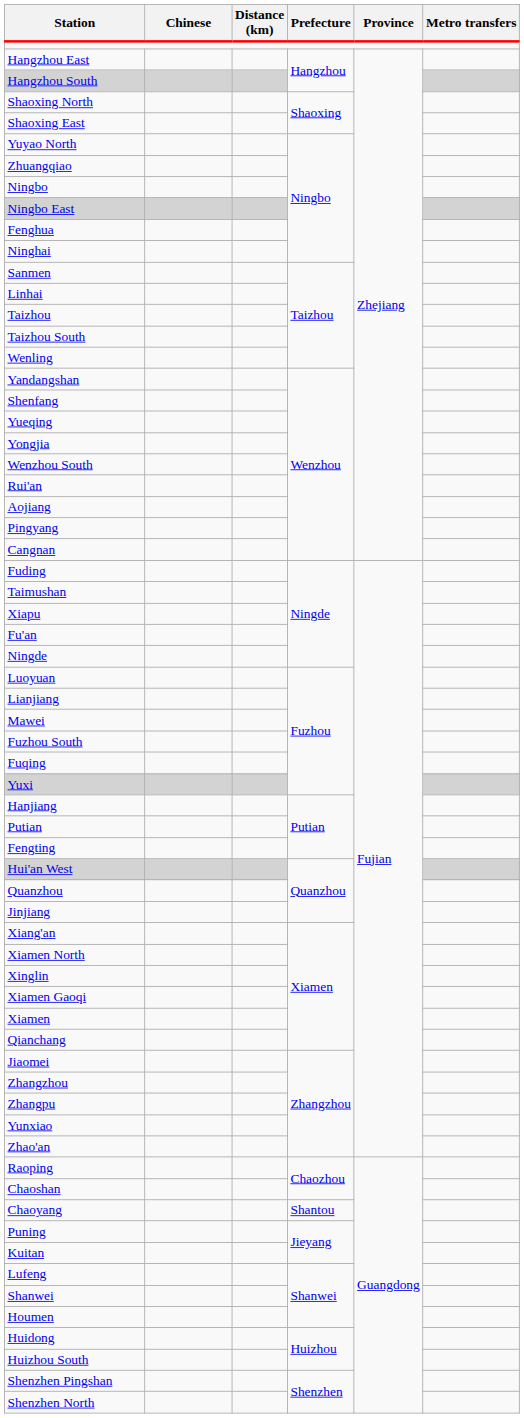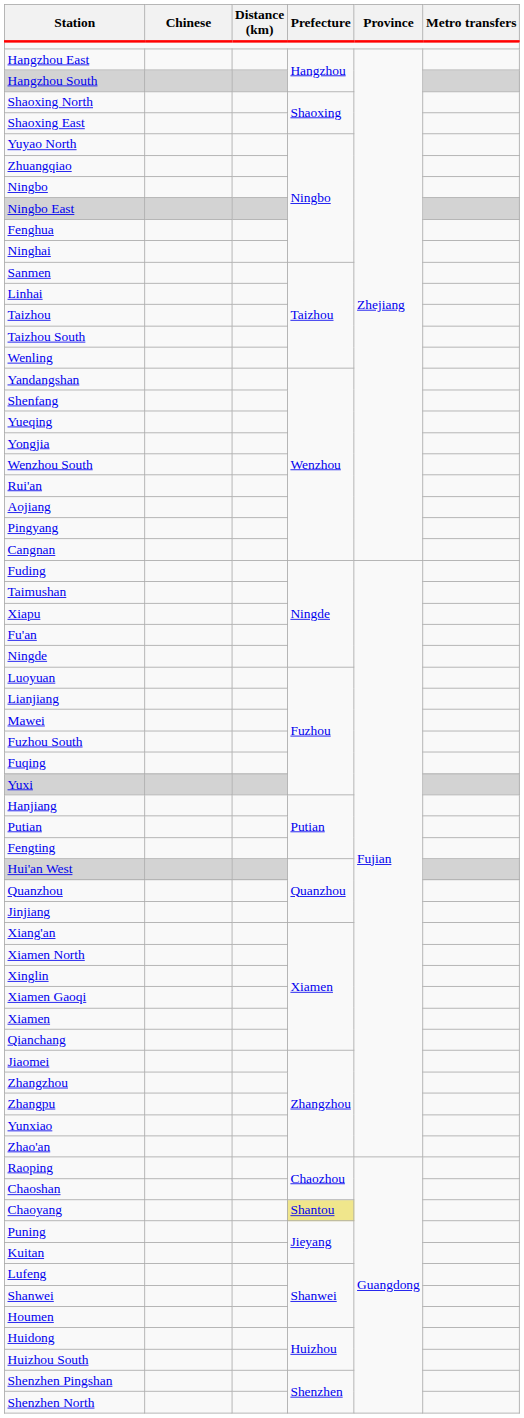(312, 1210) no background -> (312, 1210) khaki background
